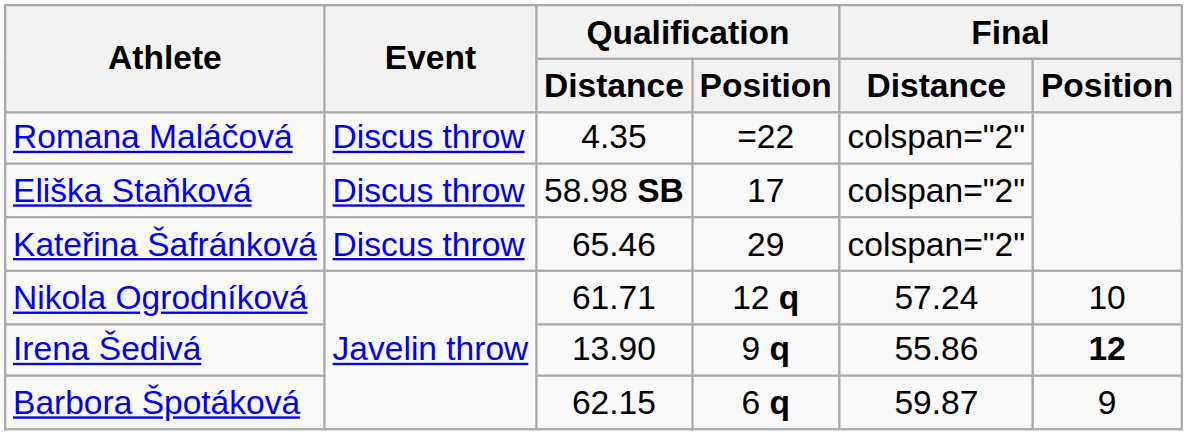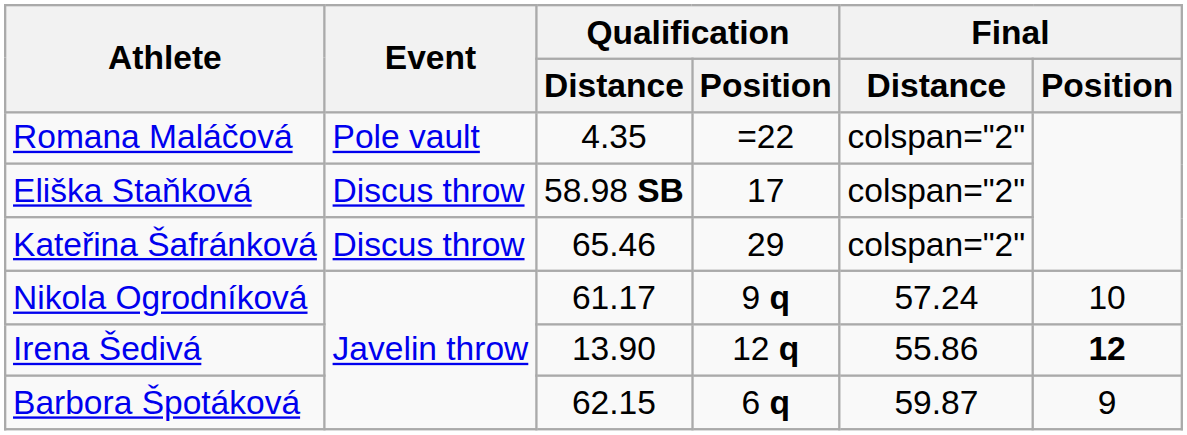(429, 138) Discus throw -> (406, 138) Pole vault
(614, 297) 61.71 -> (614, 297) 61.17
(766, 297) 12 q -> (766, 297) 9 q
(766, 350) 9 q -> (766, 350) 12 q
